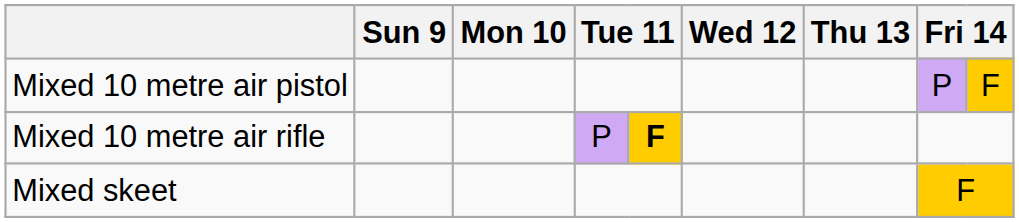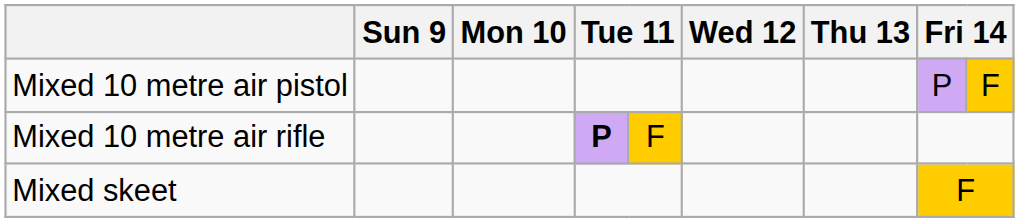(601, 137) normal -> (601, 137) bold
(656, 137) bold -> (656, 137) normal
